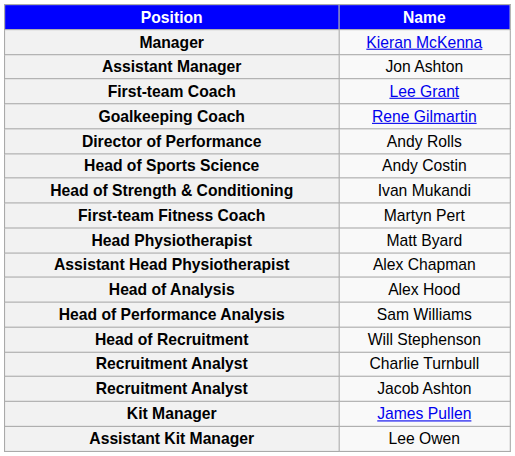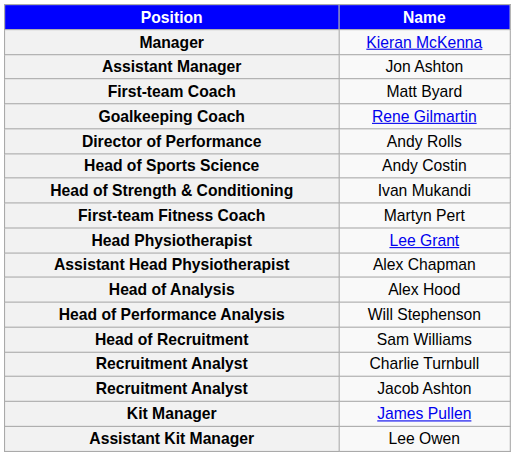(424, 92) Lee Grant -> (424, 92) Matt Byard
(424, 241) Matt Byard -> (424, 241) Lee Grant
(424, 315) Sam Williams -> (424, 315) Will Stephenson
(424, 340) Will Stephenson -> (424, 340) Sam Williams
